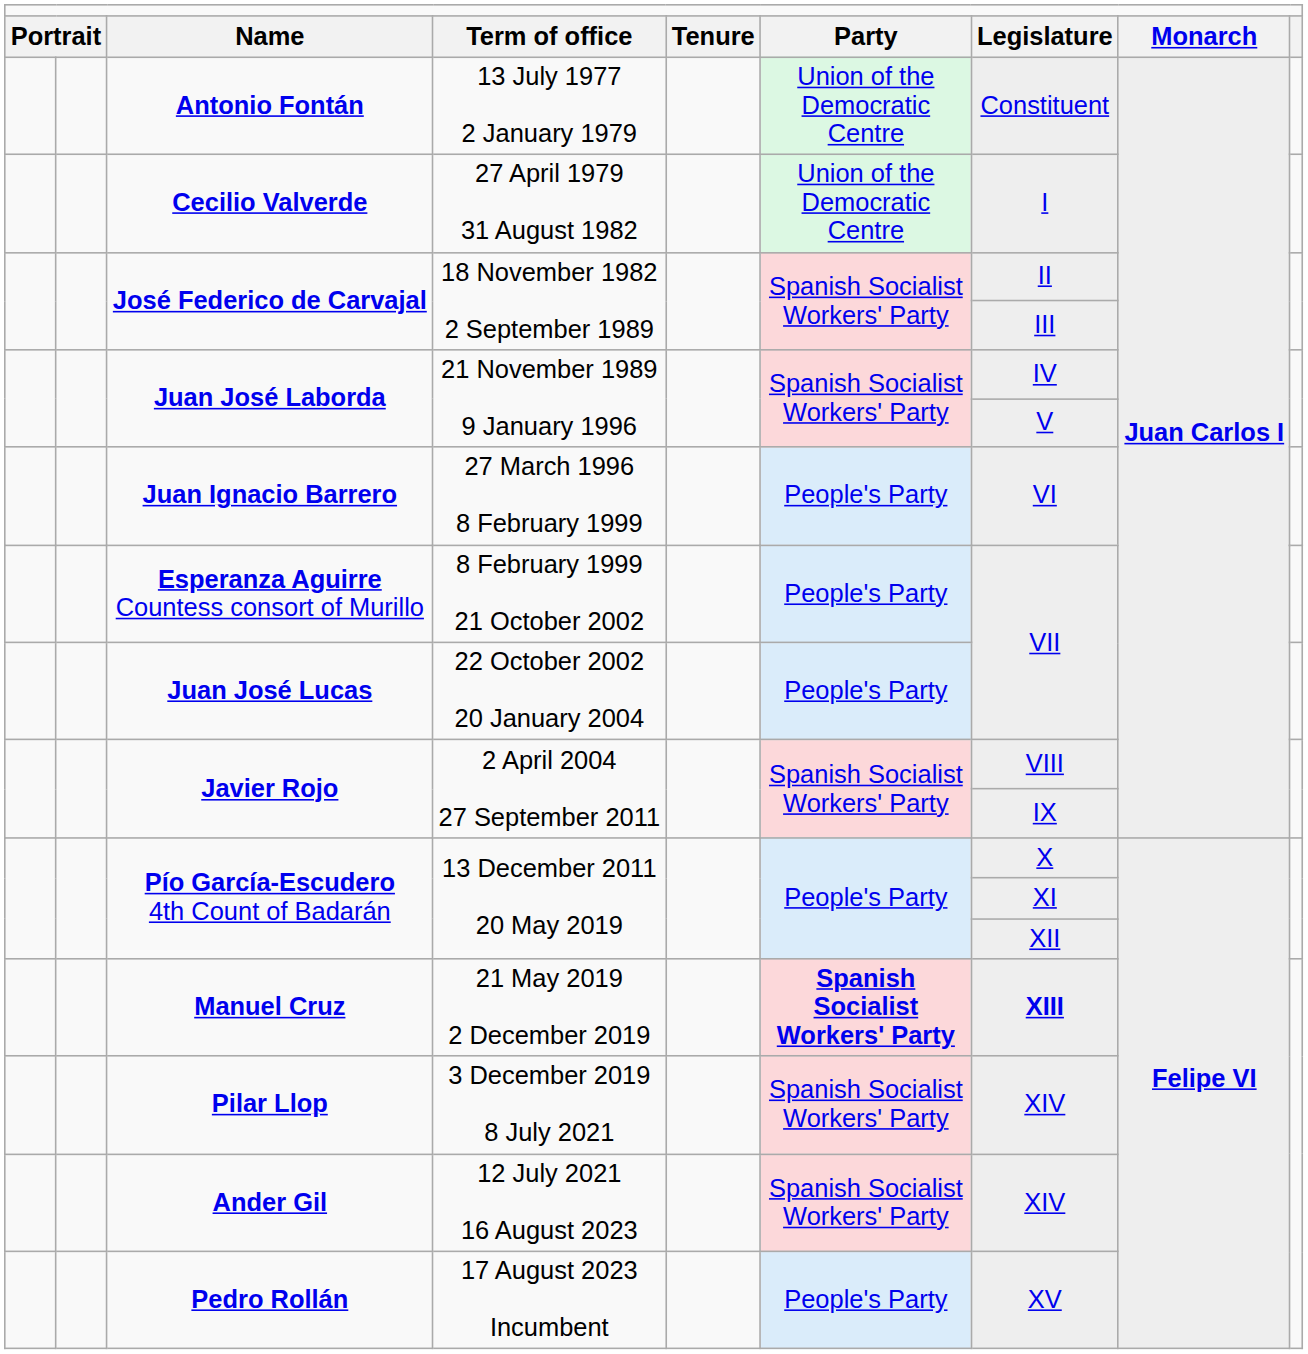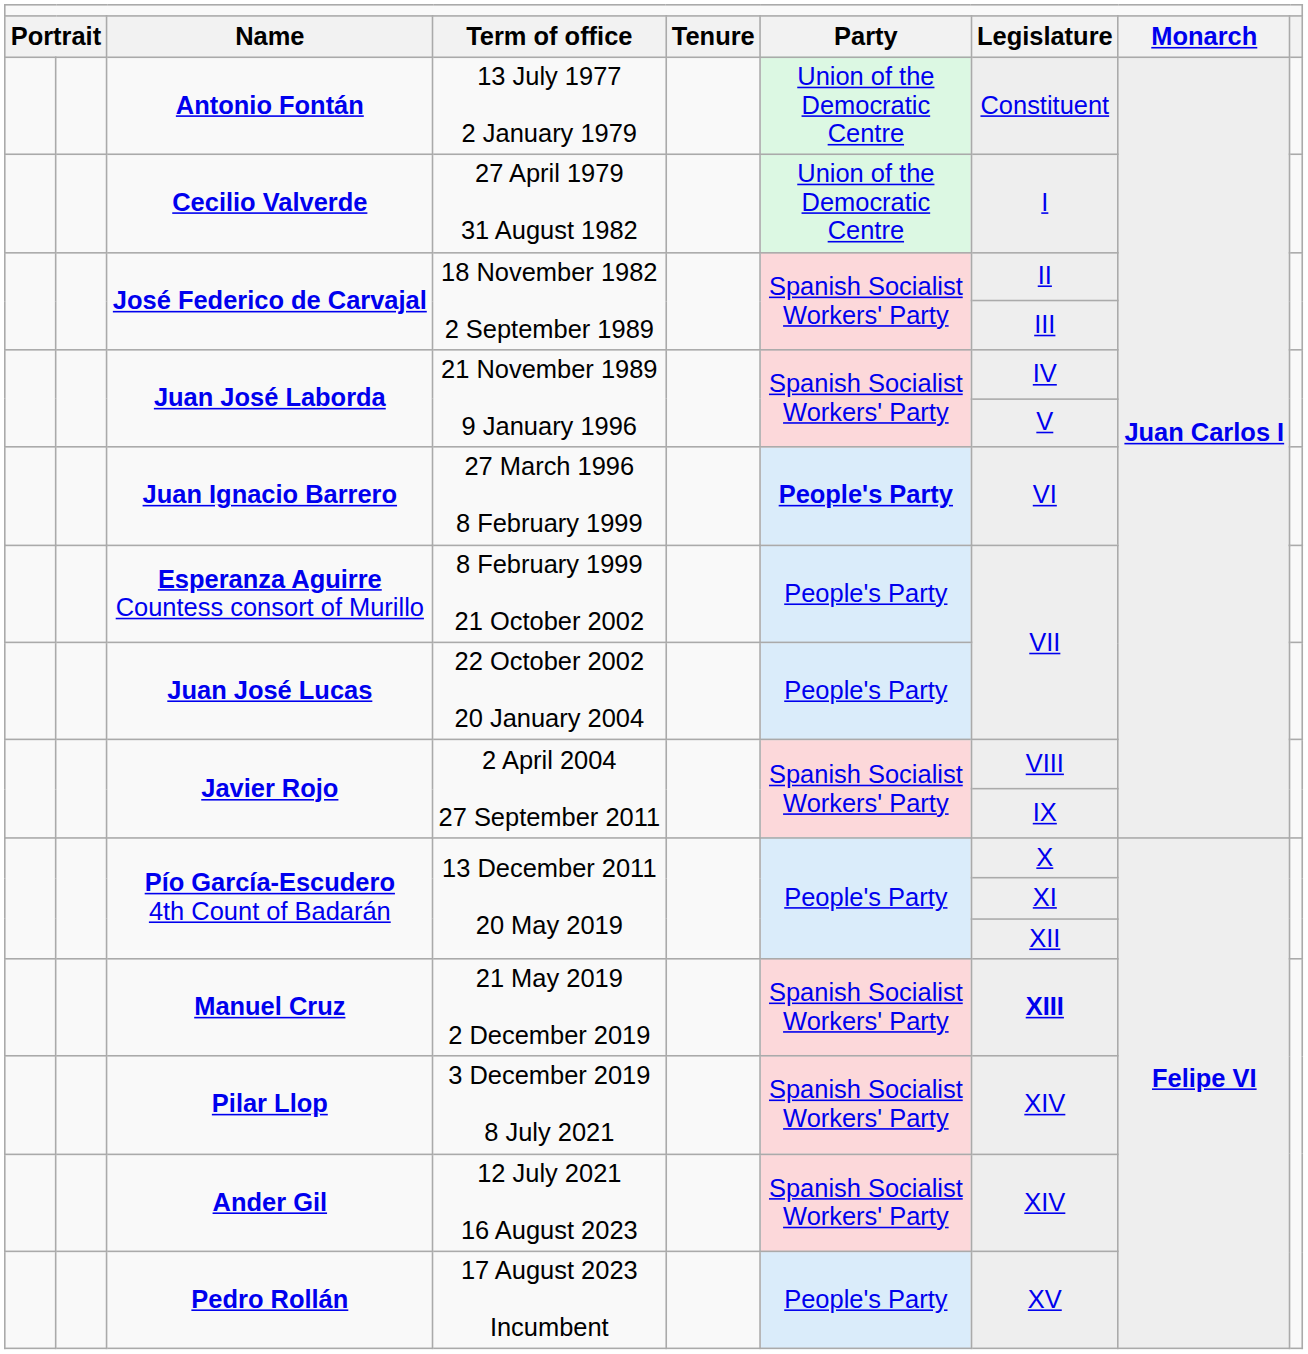(866, 495) normal -> (866, 495) bold
(866, 1007) bold -> (866, 1007) normal
